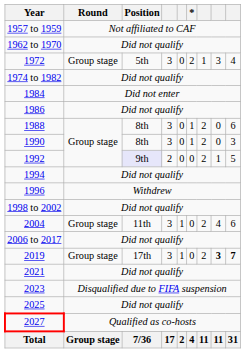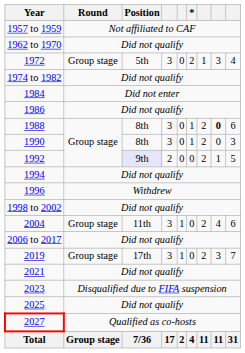(218, 126) normal -> (218, 126) bold
(218, 256) bold -> (218, 256) normal
(233, 256) bold -> (233, 256) normal
